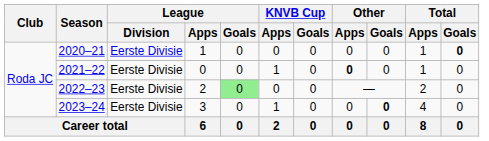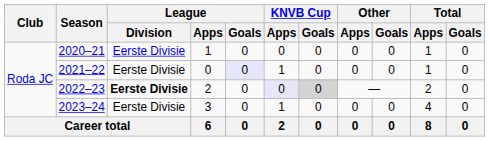(460, 51) bold -> (465, 51) normal
(240, 70) no background -> (245, 70) lavender background
(350, 70) bold -> (355, 70) normal
(146, 88) normal -> (149, 88) bold
(240, 88) lightgreen background -> (245, 88) no background
(276, 88) no background -> (282, 88) lavender background
(313, 88) no background -> (318, 88) lightgrey background
(386, 107) bold -> (392, 107) normal
